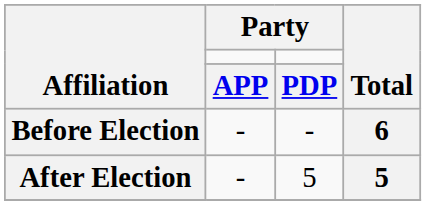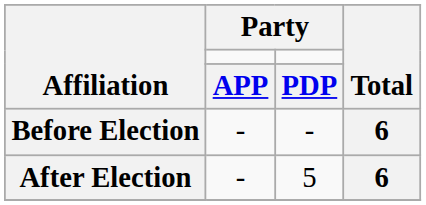(382, 176) 5 -> (382, 176) 6
